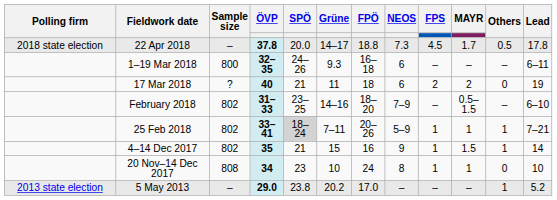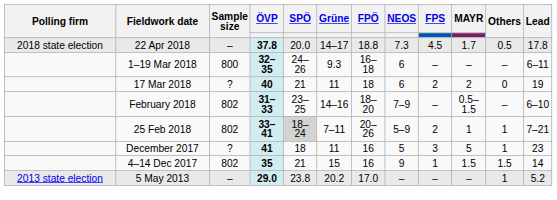(435, 129) 1 -> (435, 129) 2
+ row: (162, 149)
(505, 149) 1 -> (505, 164) 1.5
- row: (162, 168)
